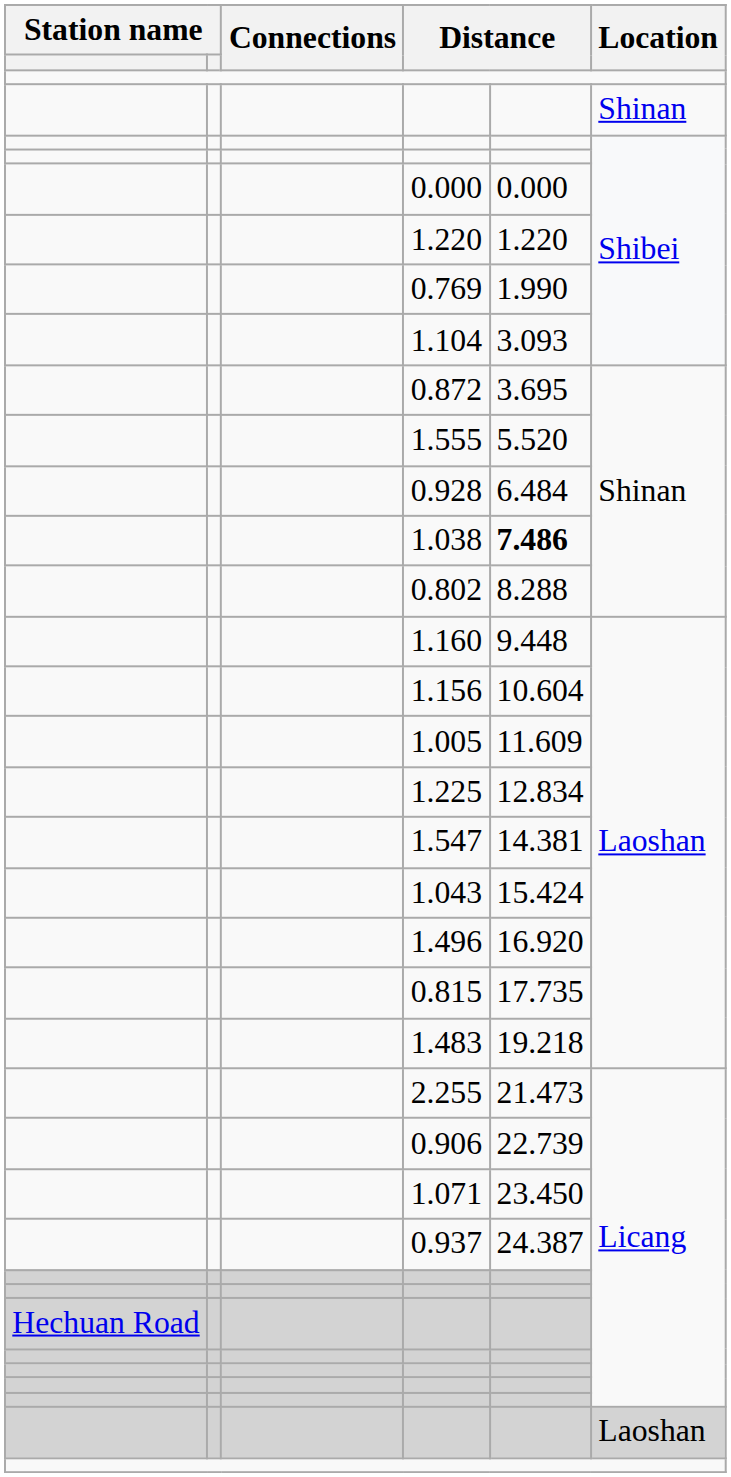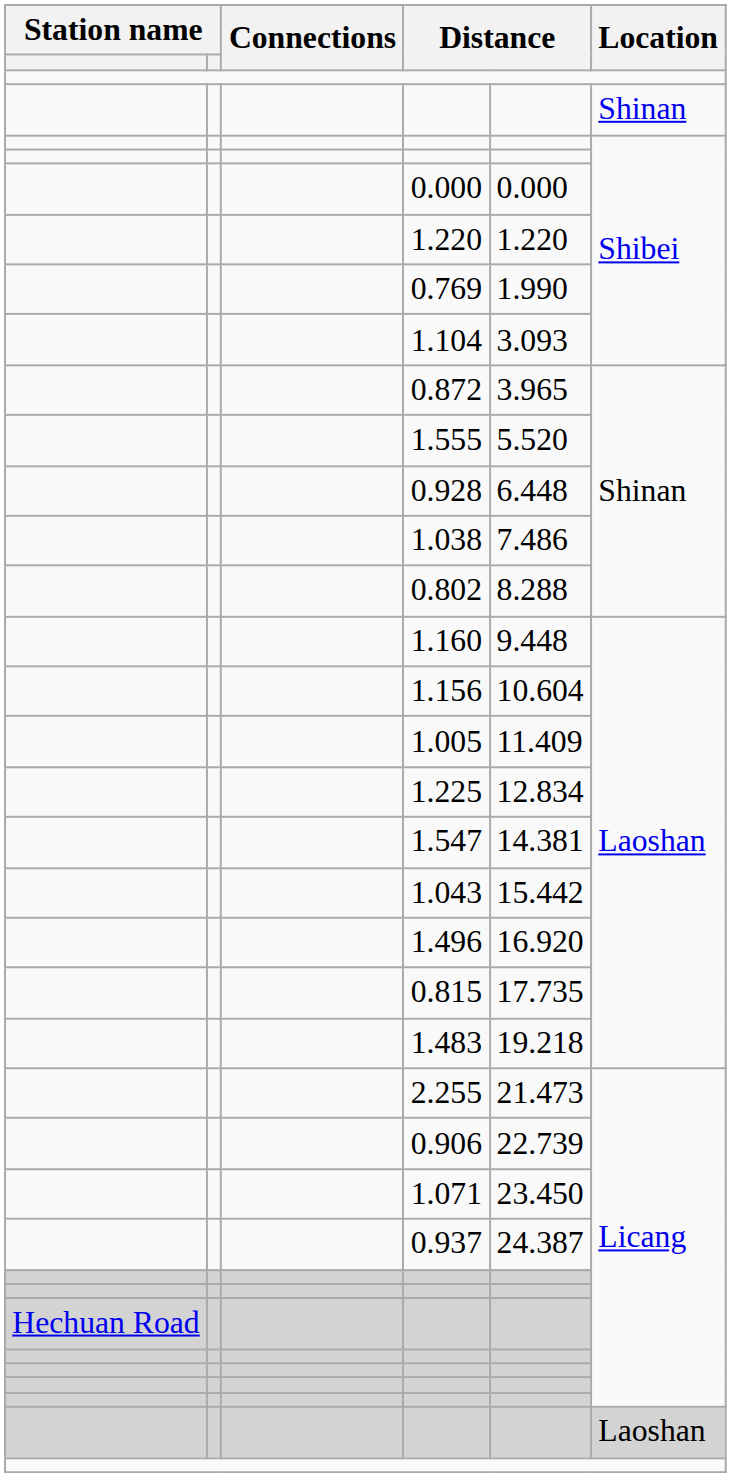(532, 389) 3.695 -> (532, 389) 3.965
(532, 489) 6.484 -> (532, 489) 6.448
(532, 540) bold -> (532, 540) normal
(540, 741) 11.609 -> (540, 741) 11.409
(540, 891) 15.424 -> (540, 891) 15.442
